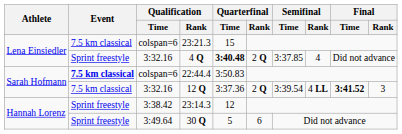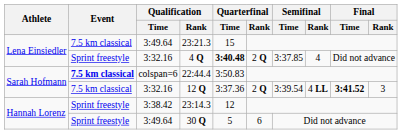(158, 43) colspan=6 -> (158, 43) 3:49.64
